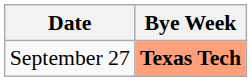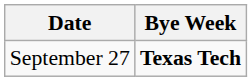(190, 58) lightsalmon background -> (190, 58) no background
